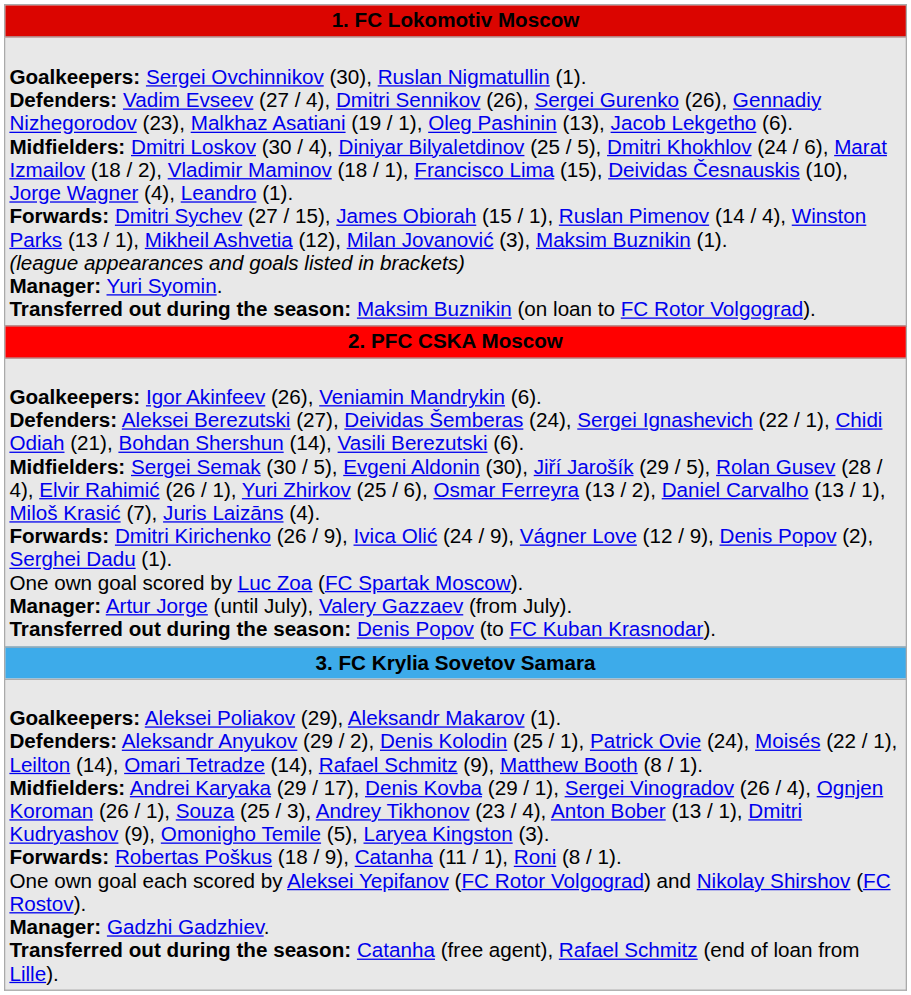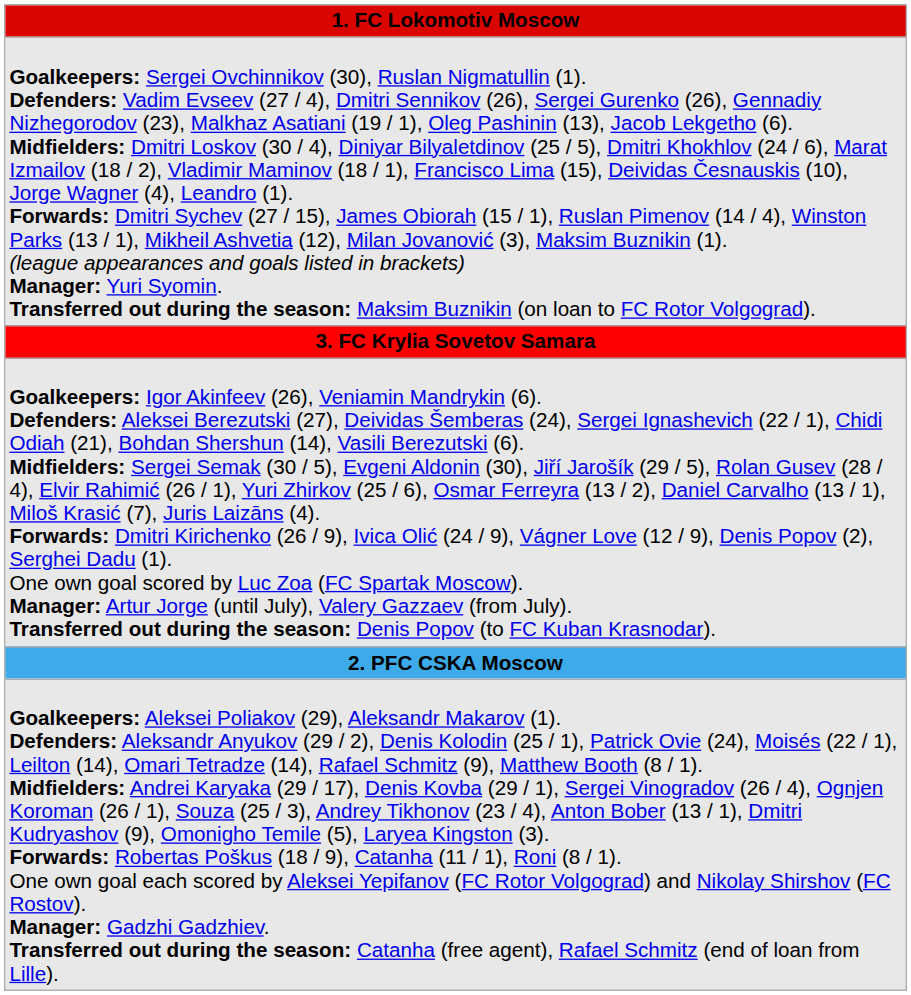(455, 341) 2. PFC CSKA Moscow -> (455, 341) 3. FC Krylia Sovetov Samara
(455, 662) 3. FC Krylia Sovetov Samara -> (455, 662) 2. PFC CSKA Moscow
